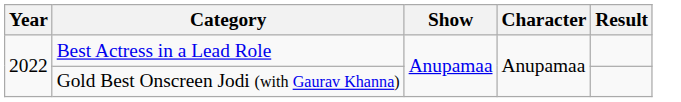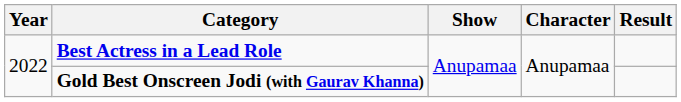(164, 50) normal -> (169, 50) bold
(228, 81) normal -> (240, 81) bold
